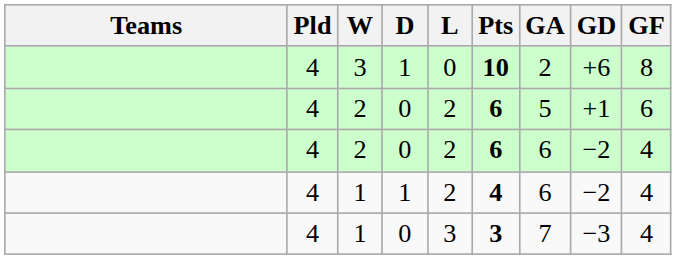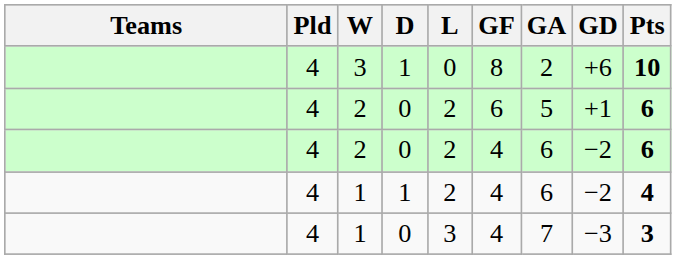columns swapped: (646, 25) <-> (496, 25)
